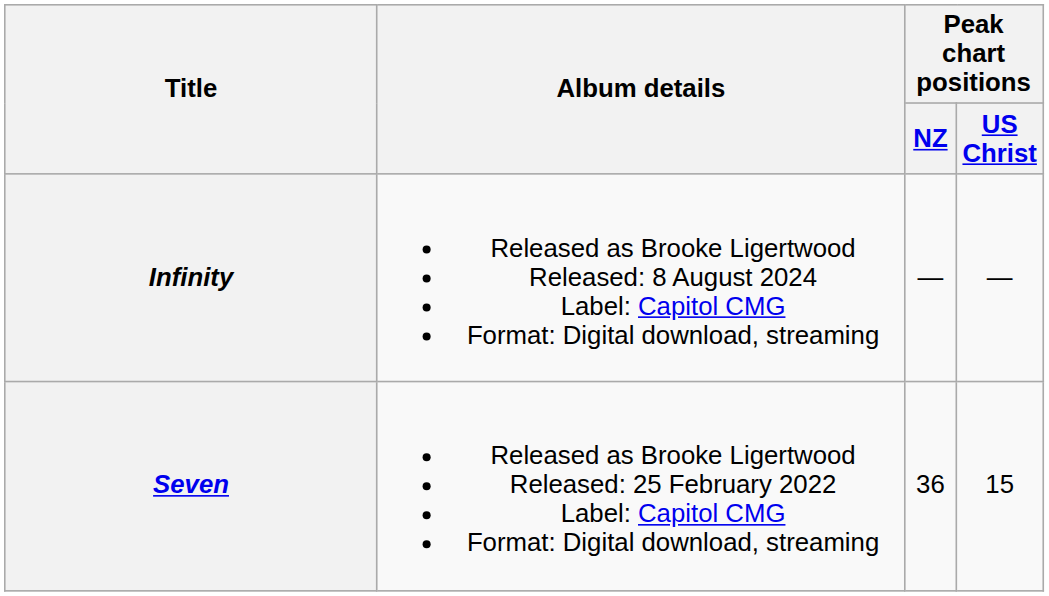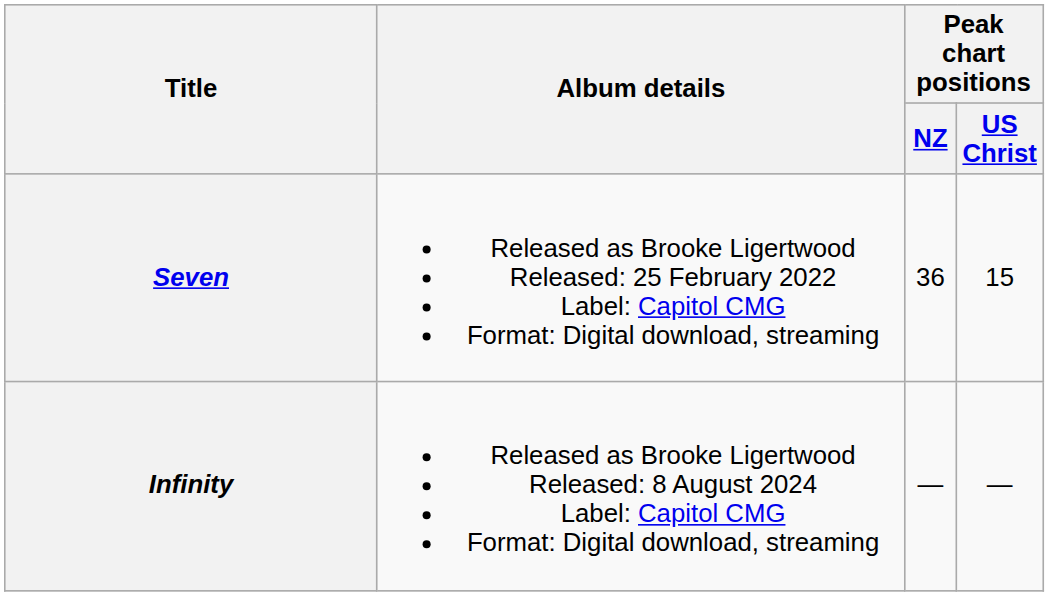rows swapped: (191, 485) <-> (191, 277)
